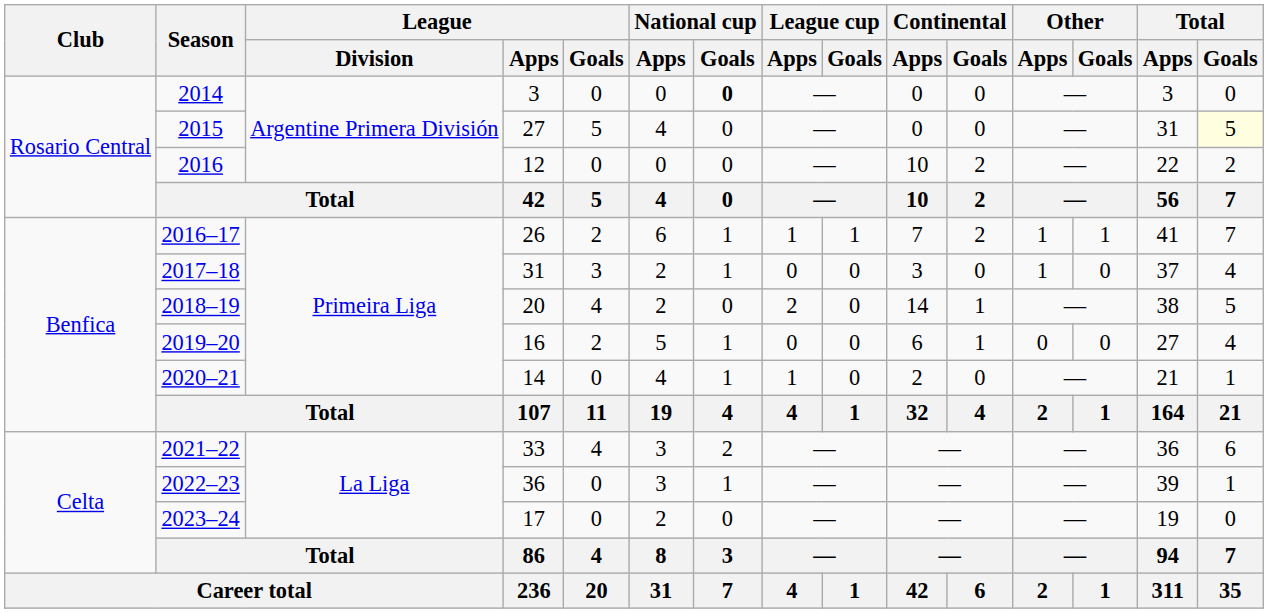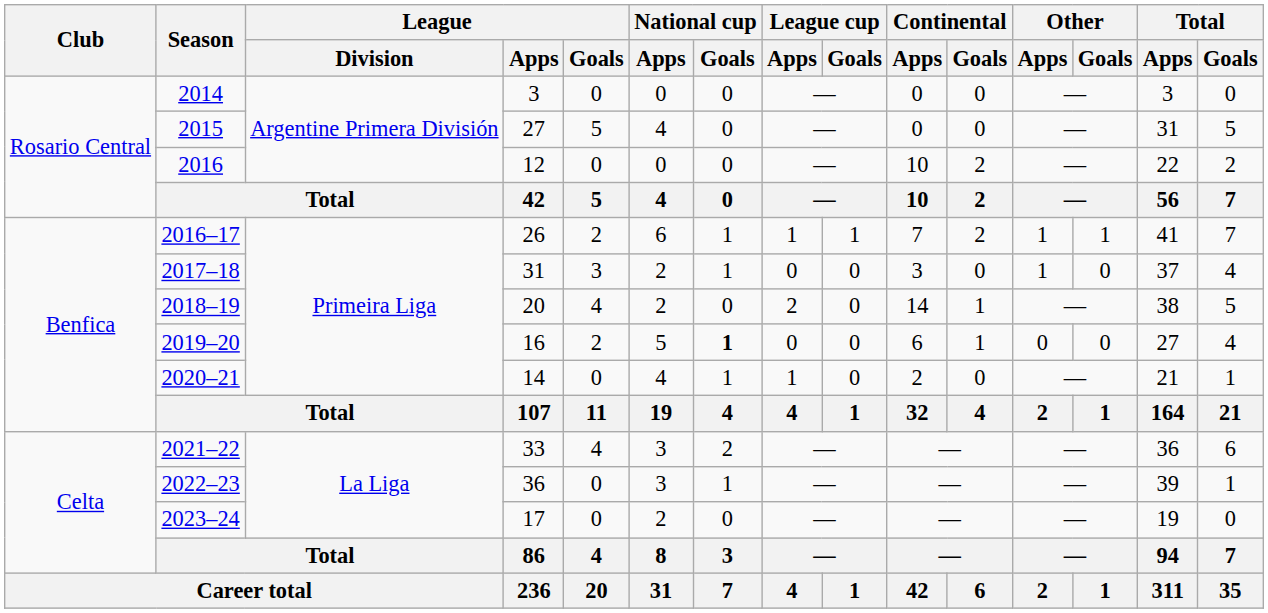(727, 93) bold -> (727, 93) normal
(1230, 128) lightyellow background -> (1230, 128) no background
(727, 341) normal -> (727, 341) bold
